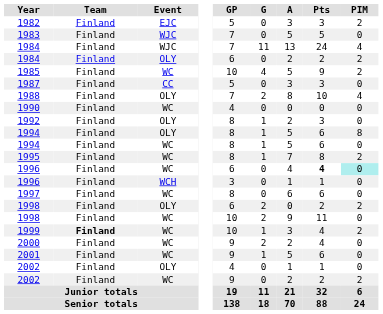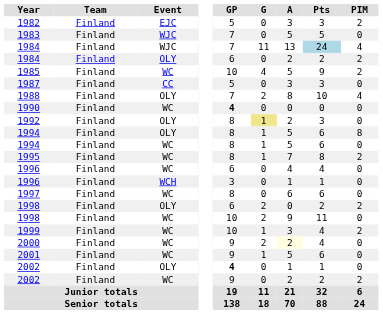(322, 47) no background -> (322, 47) lightblue background
(232, 108) normal -> (232, 108) bold
(264, 120) no background -> (264, 120) khaki background
(322, 169) bold -> (322, 169) normal
(360, 169) paleturquoise background -> (360, 169) no background
(95, 230) bold -> (95, 230) normal
(290, 243) no background -> (290, 243) lightyellow background
(232, 267) normal -> (232, 267) bold
